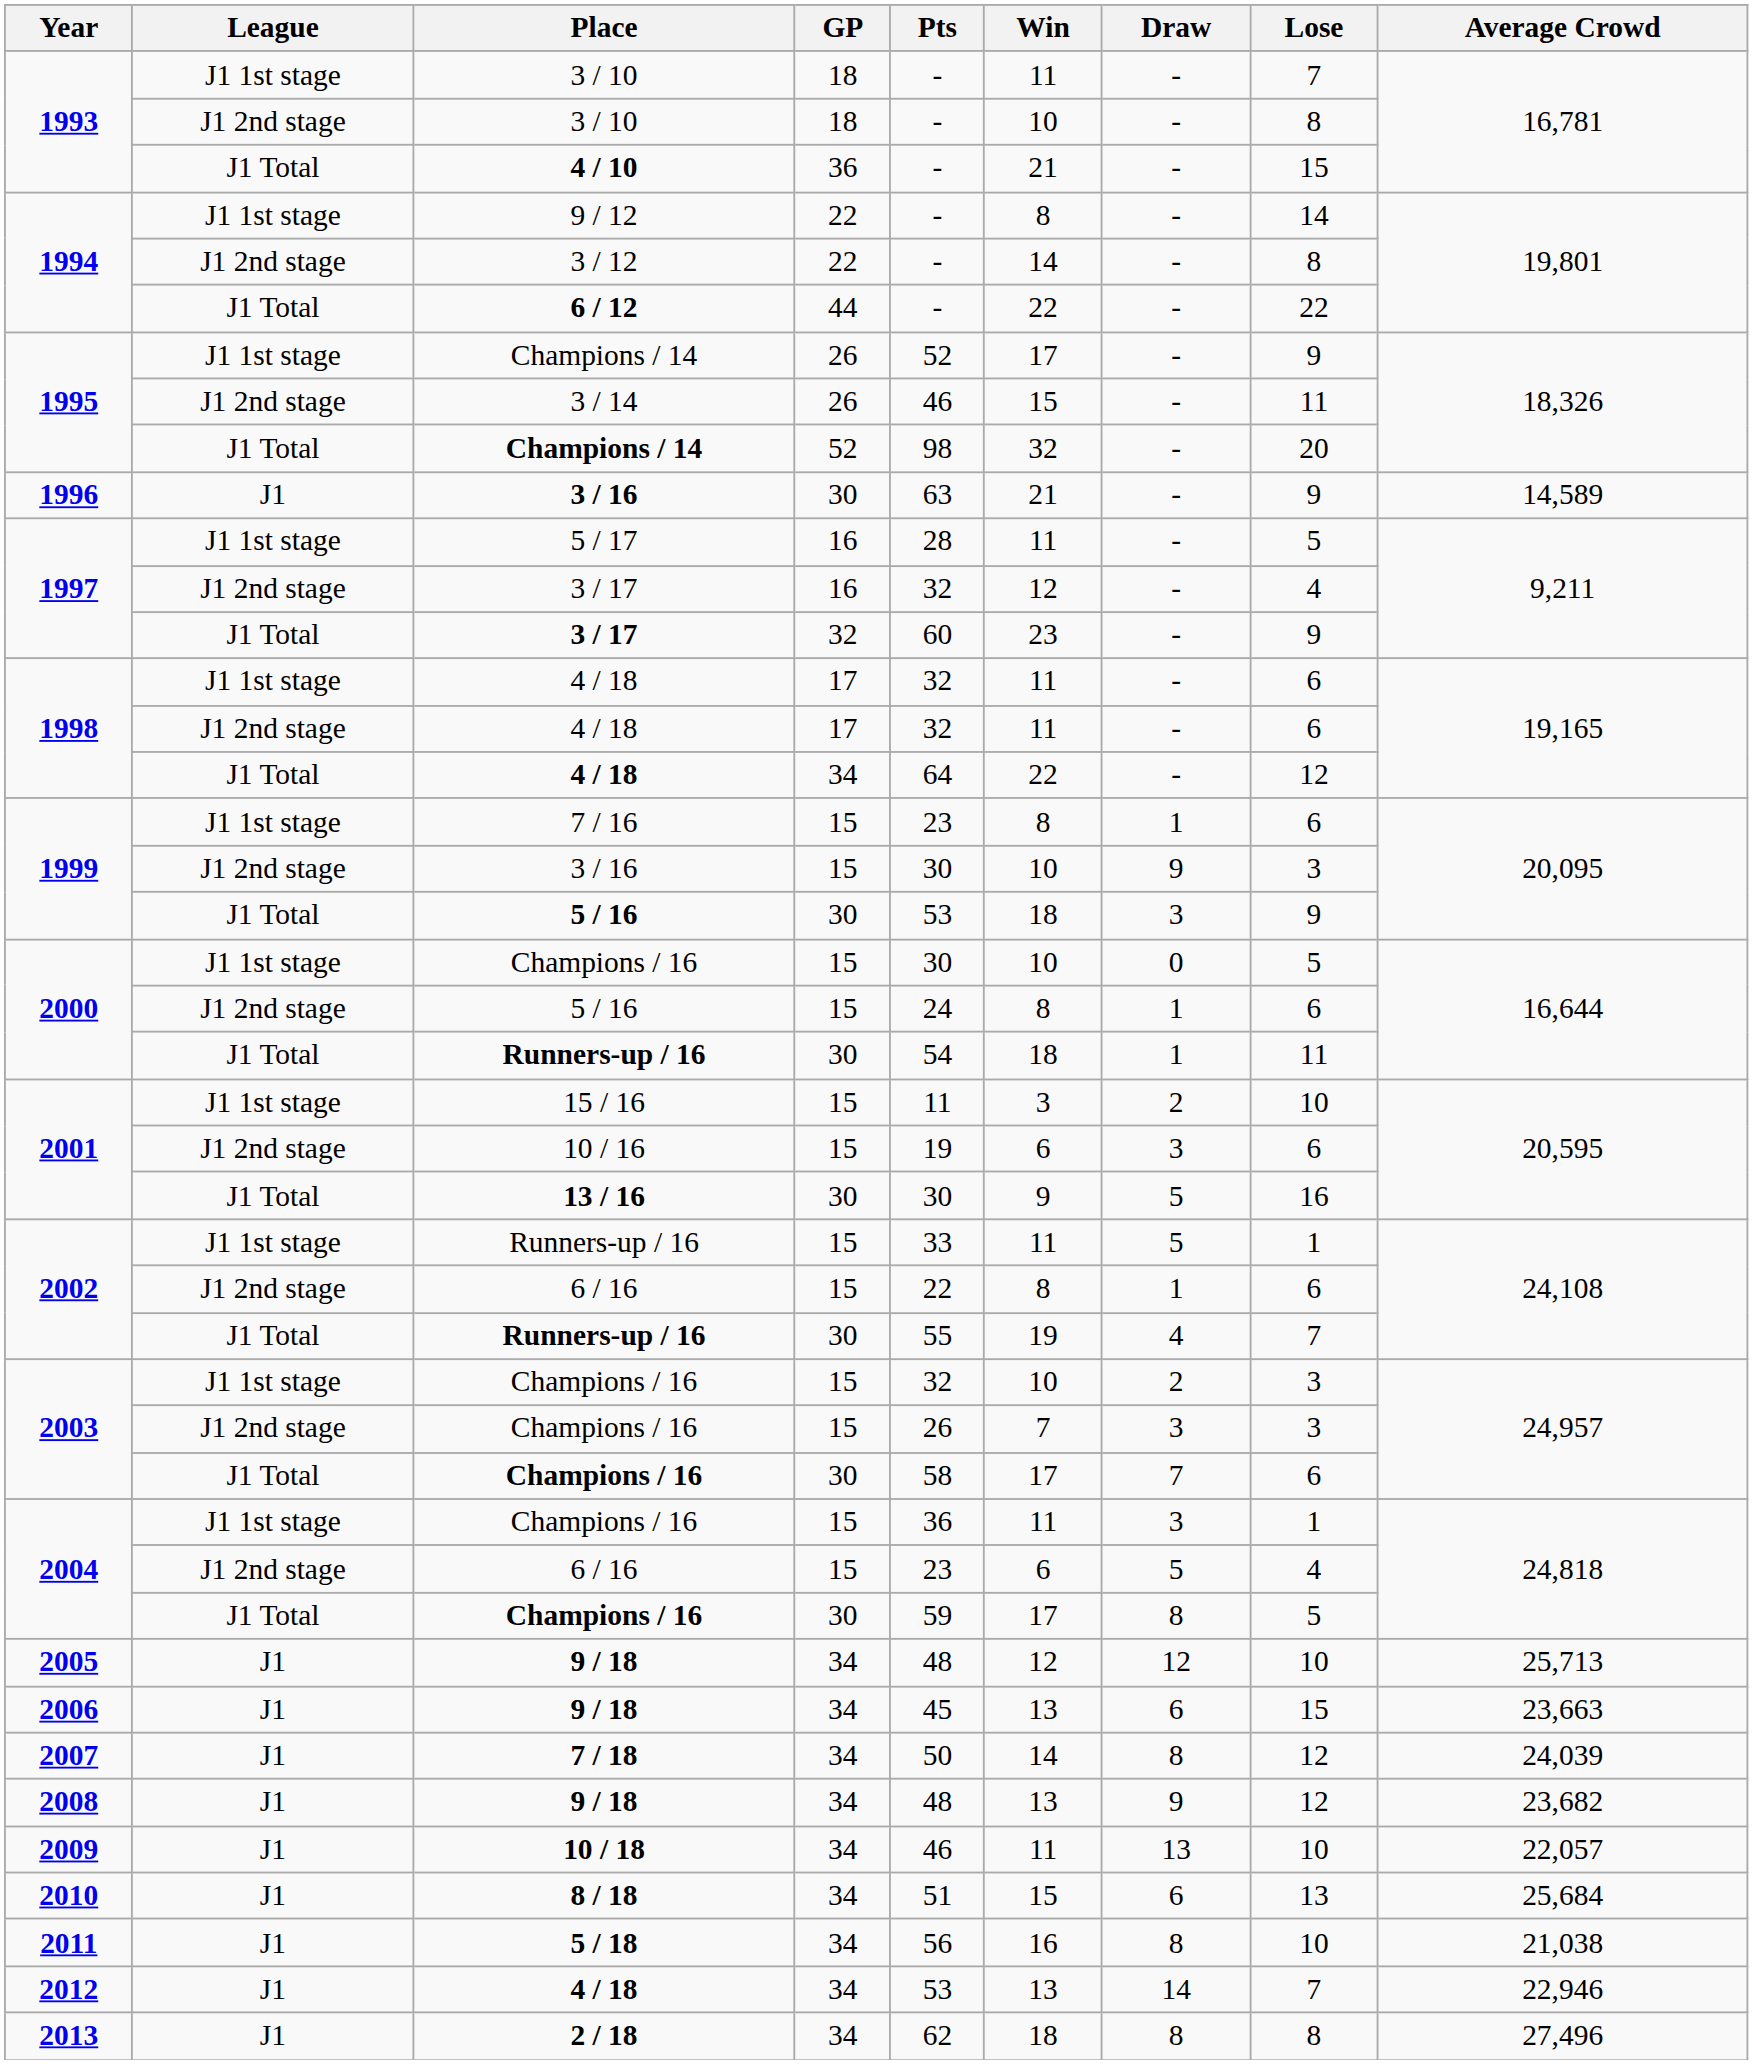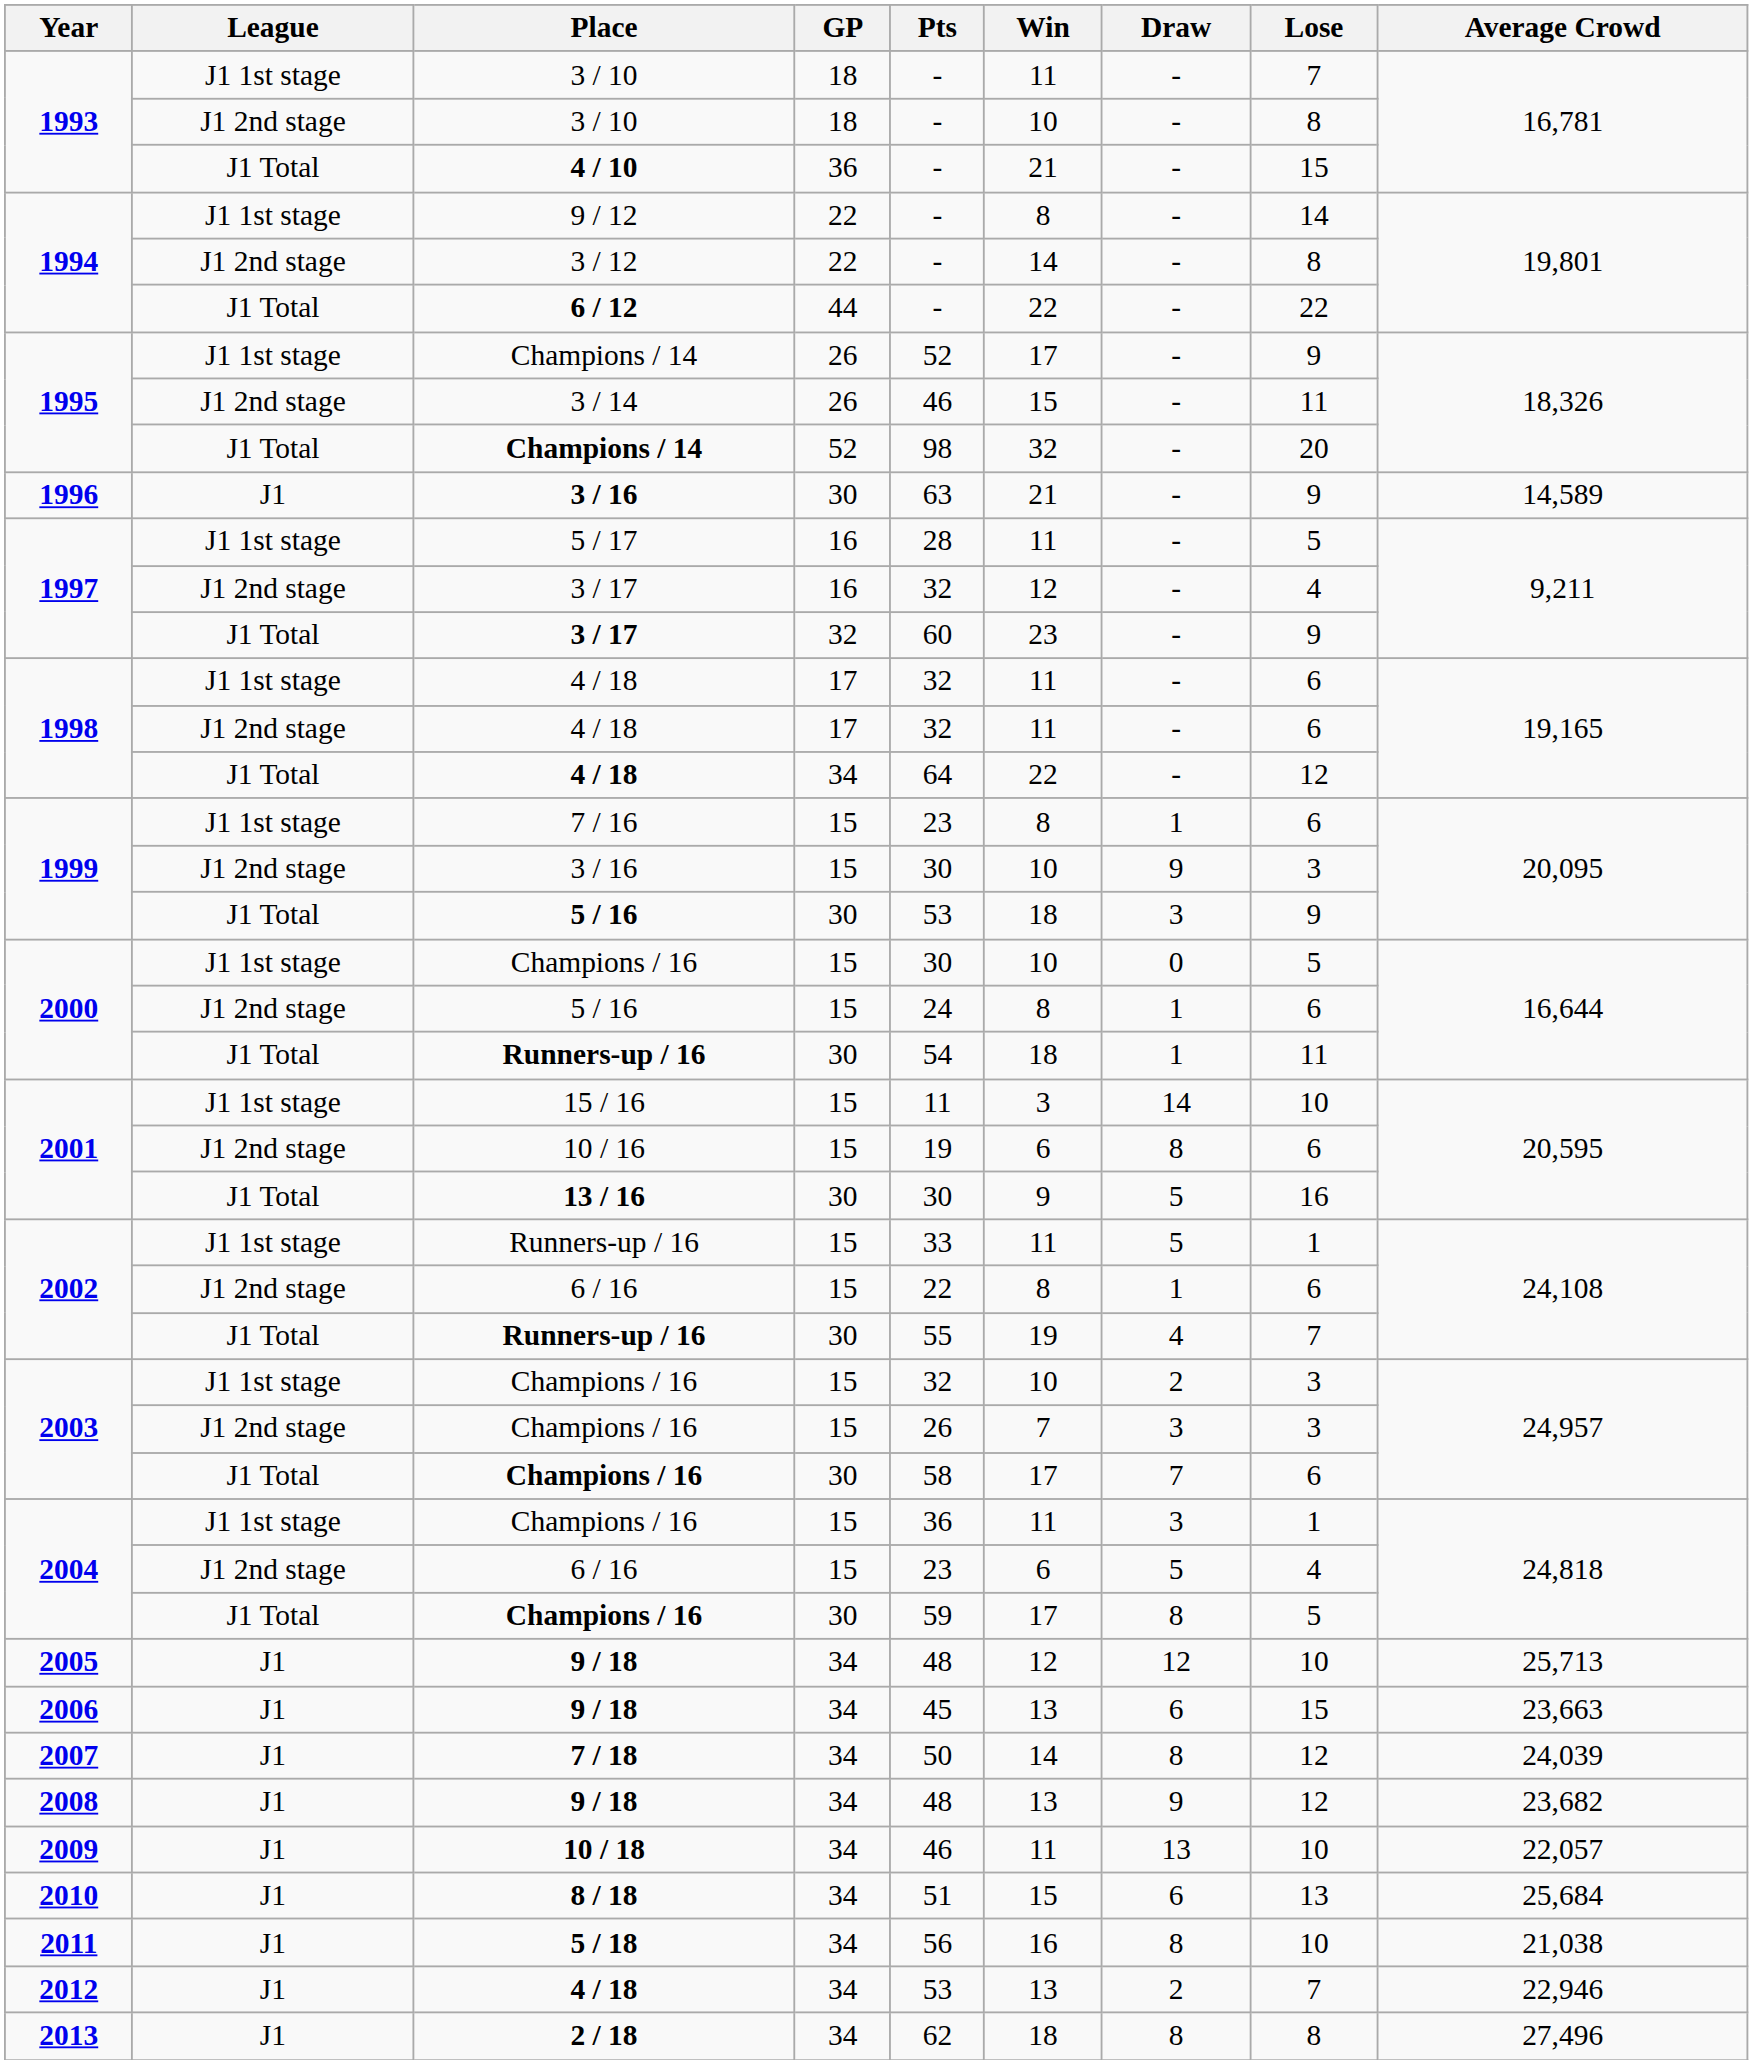(1176, 1101) 2 -> (1176, 1101) 14
(1176, 1148) 3 -> (1176, 1148) 8
(1176, 1988) 14 -> (1176, 1988) 2
